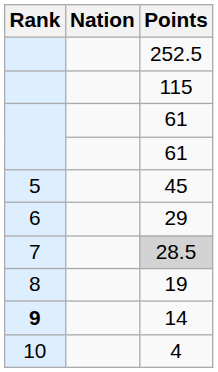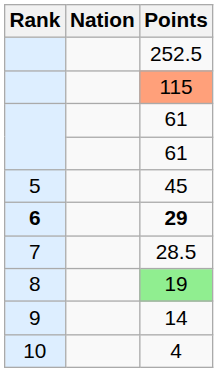(176, 86) no background -> (176, 86) lightsalmon background
(35, 218) normal -> (35, 218) bold
(176, 218) normal -> (176, 218) bold
(176, 251) lightgrey background -> (176, 251) no background
(176, 284) no background -> (176, 284) lightgreen background
(35, 317) bold -> (35, 317) normal
